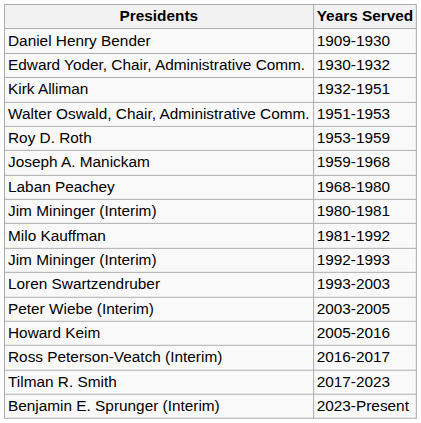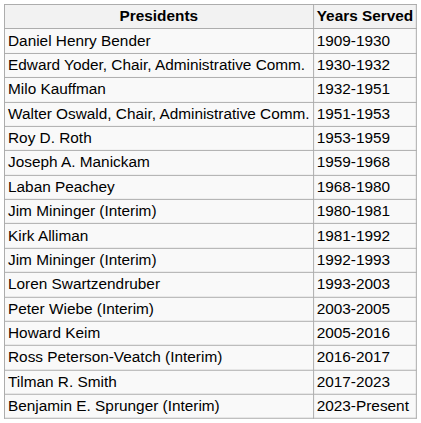(48, 89) Kirk Alliman -> (57, 89) Milo Kauffman
(57, 235) Milo Kauffman -> (48, 235) Kirk Alliman
